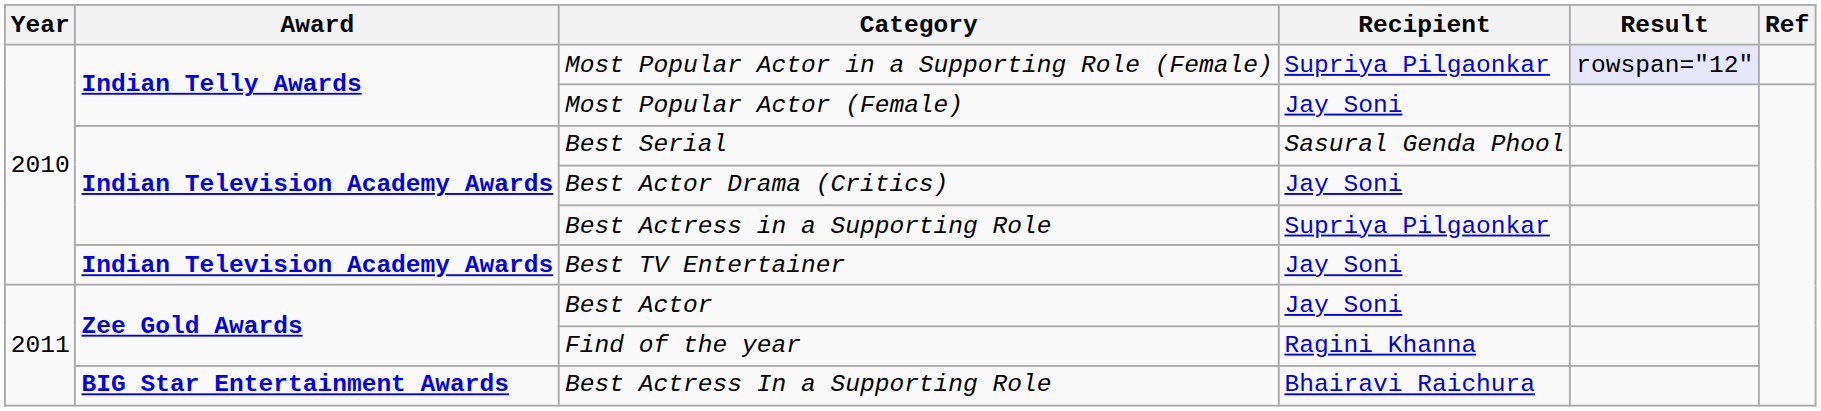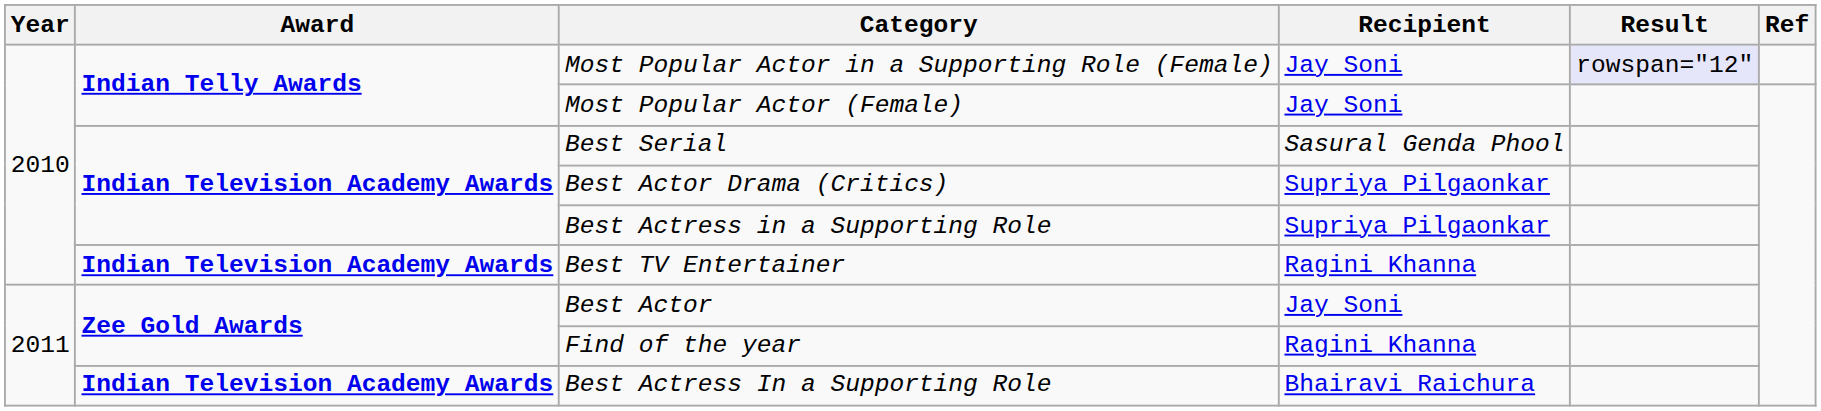(1417, 65) Supriya Pilgaonkar -> (1343, 65) Jay Soni
(1343, 185) Jay Soni -> (1417, 185) Supriya Pilgaonkar
(1343, 265) Jay Soni -> (1380, 265) Ragini Khanna
(295, 385) BIG Star Entertainment Awards -> (317, 385) Indian Television Academy Awards
